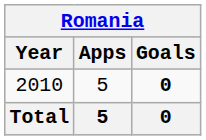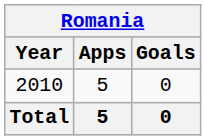(166, 86) bold -> (166, 86) normal
